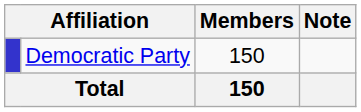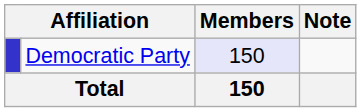(247, 55) no background -> (247, 55) lavender background
